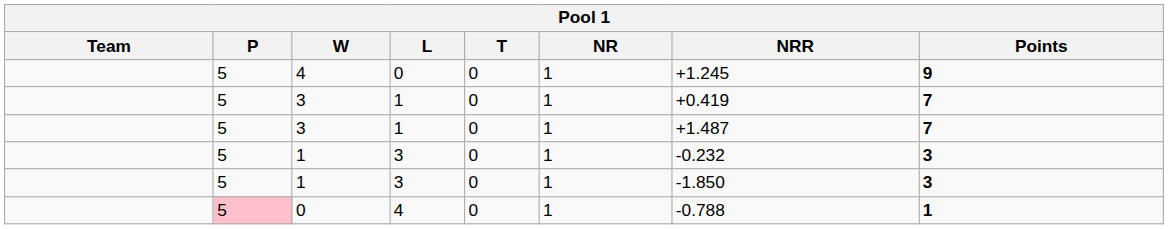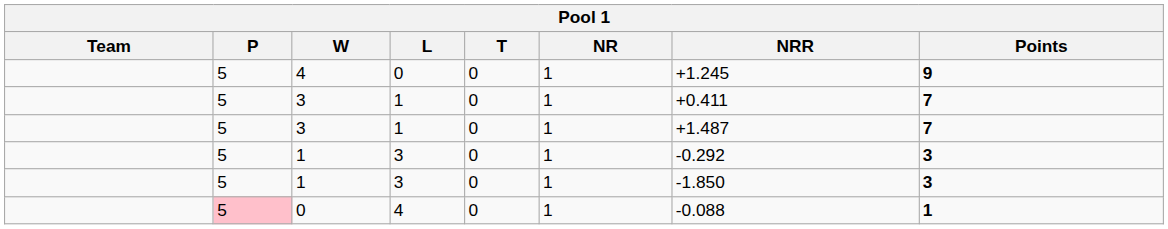(702, 100) +0.419 -> (702, 100) +0.411
(700, 155) -0.232 -> (700, 155) -0.292
(700, 210) -0.788 -> (700, 210) -0.088
